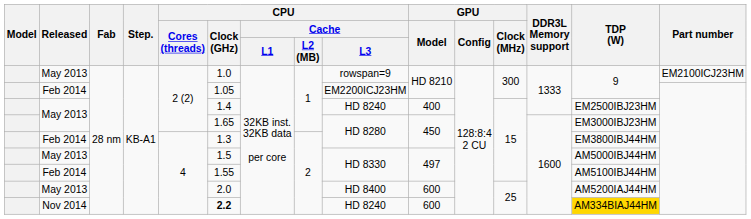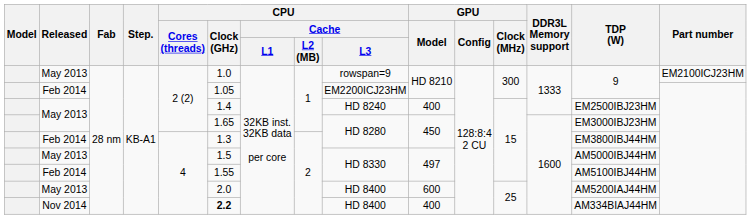(365, 205) HD 8240 -> (365, 205) HD 8400
(432, 205) 600 -> (432, 205) 400
(616, 205) gold background -> (616, 205) no background
